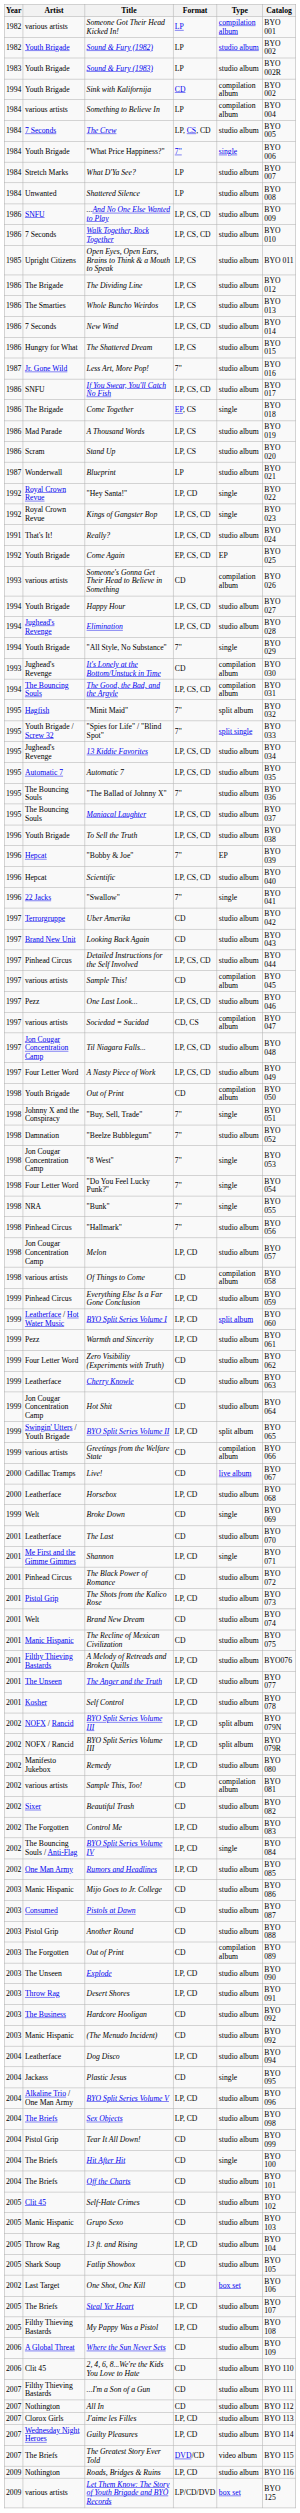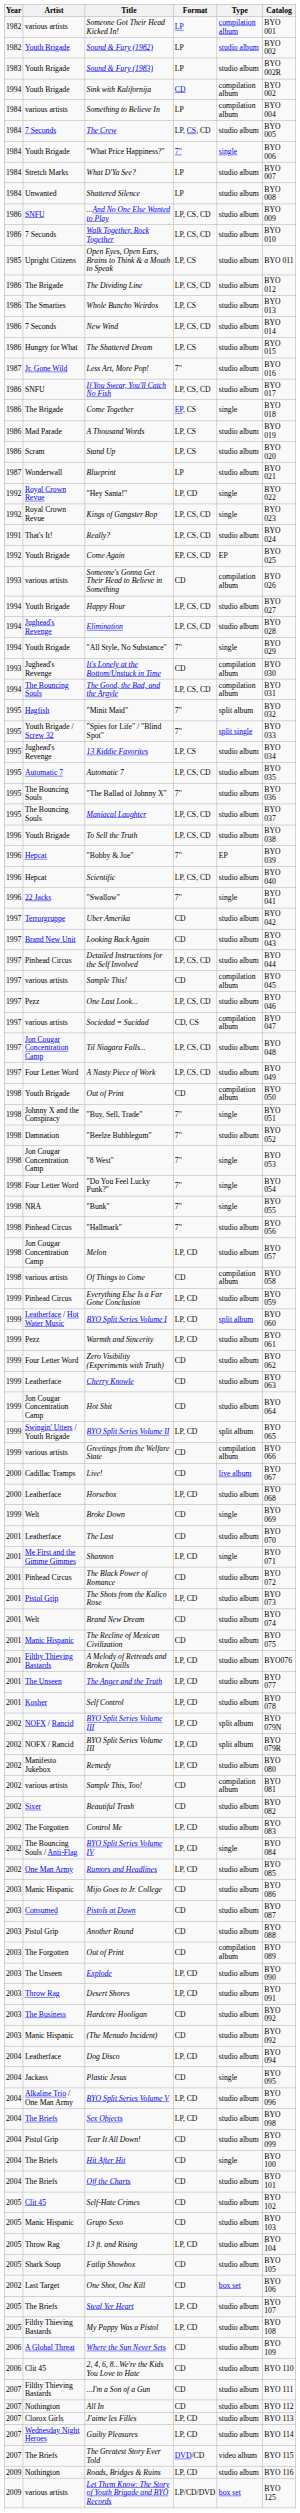(185, 285) LP, CS -> (193, 285) LP, CS, CD
(193, 752) LP, CS, CD -> (185, 752) LP, CS
